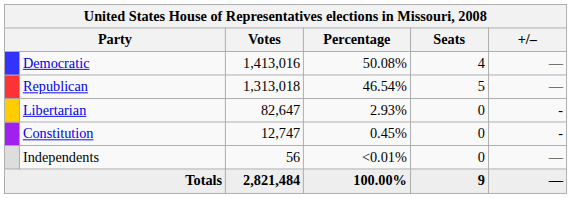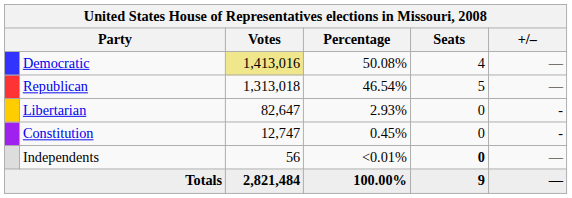(272, 63) no background -> (272, 63) khaki background
(481, 157) normal -> (481, 157) bold
